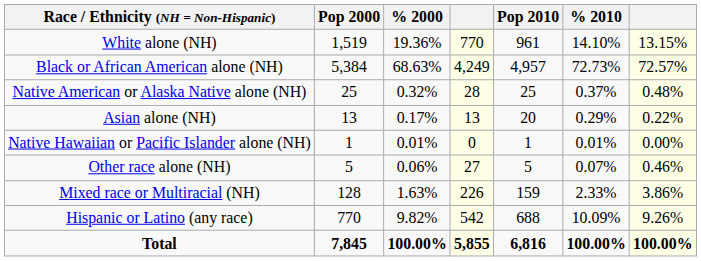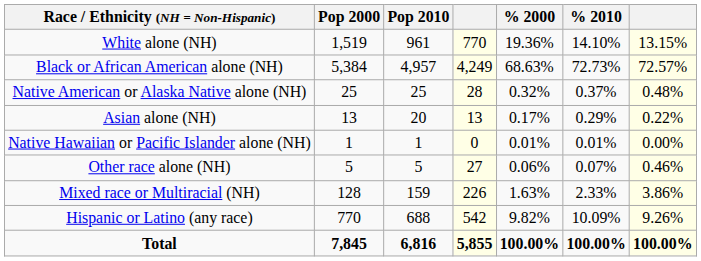columns swapped: (528, 17) <-> (417, 17)
